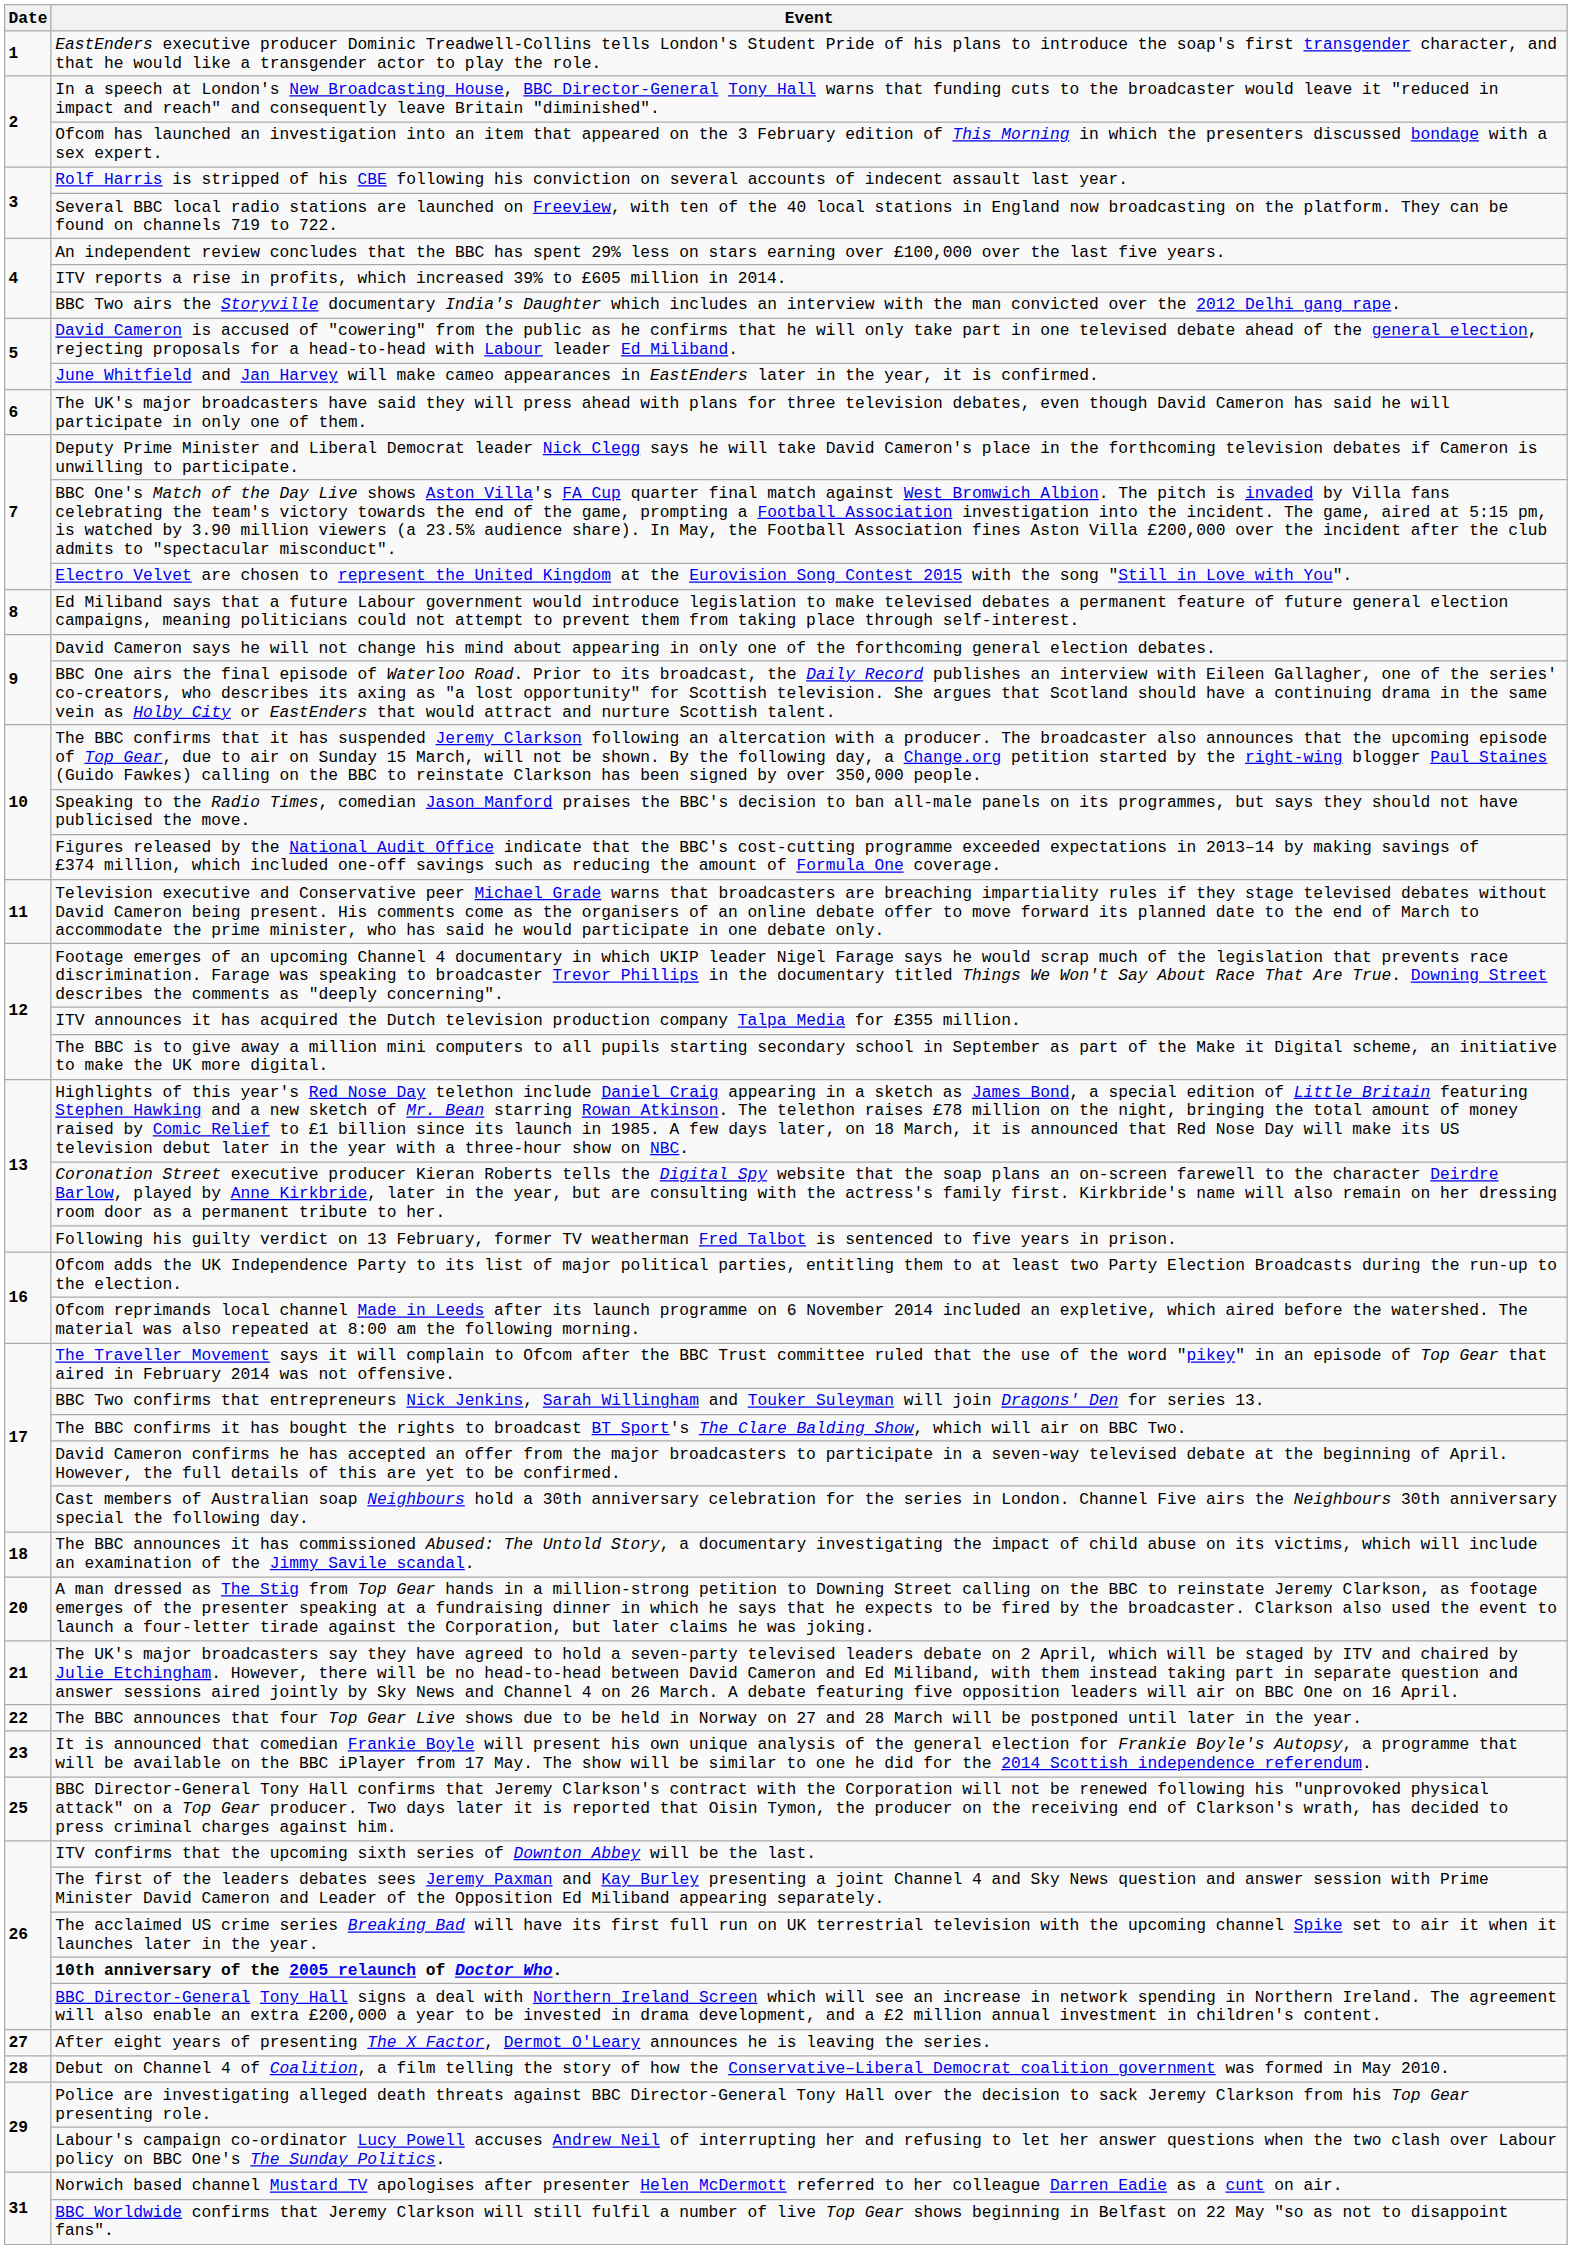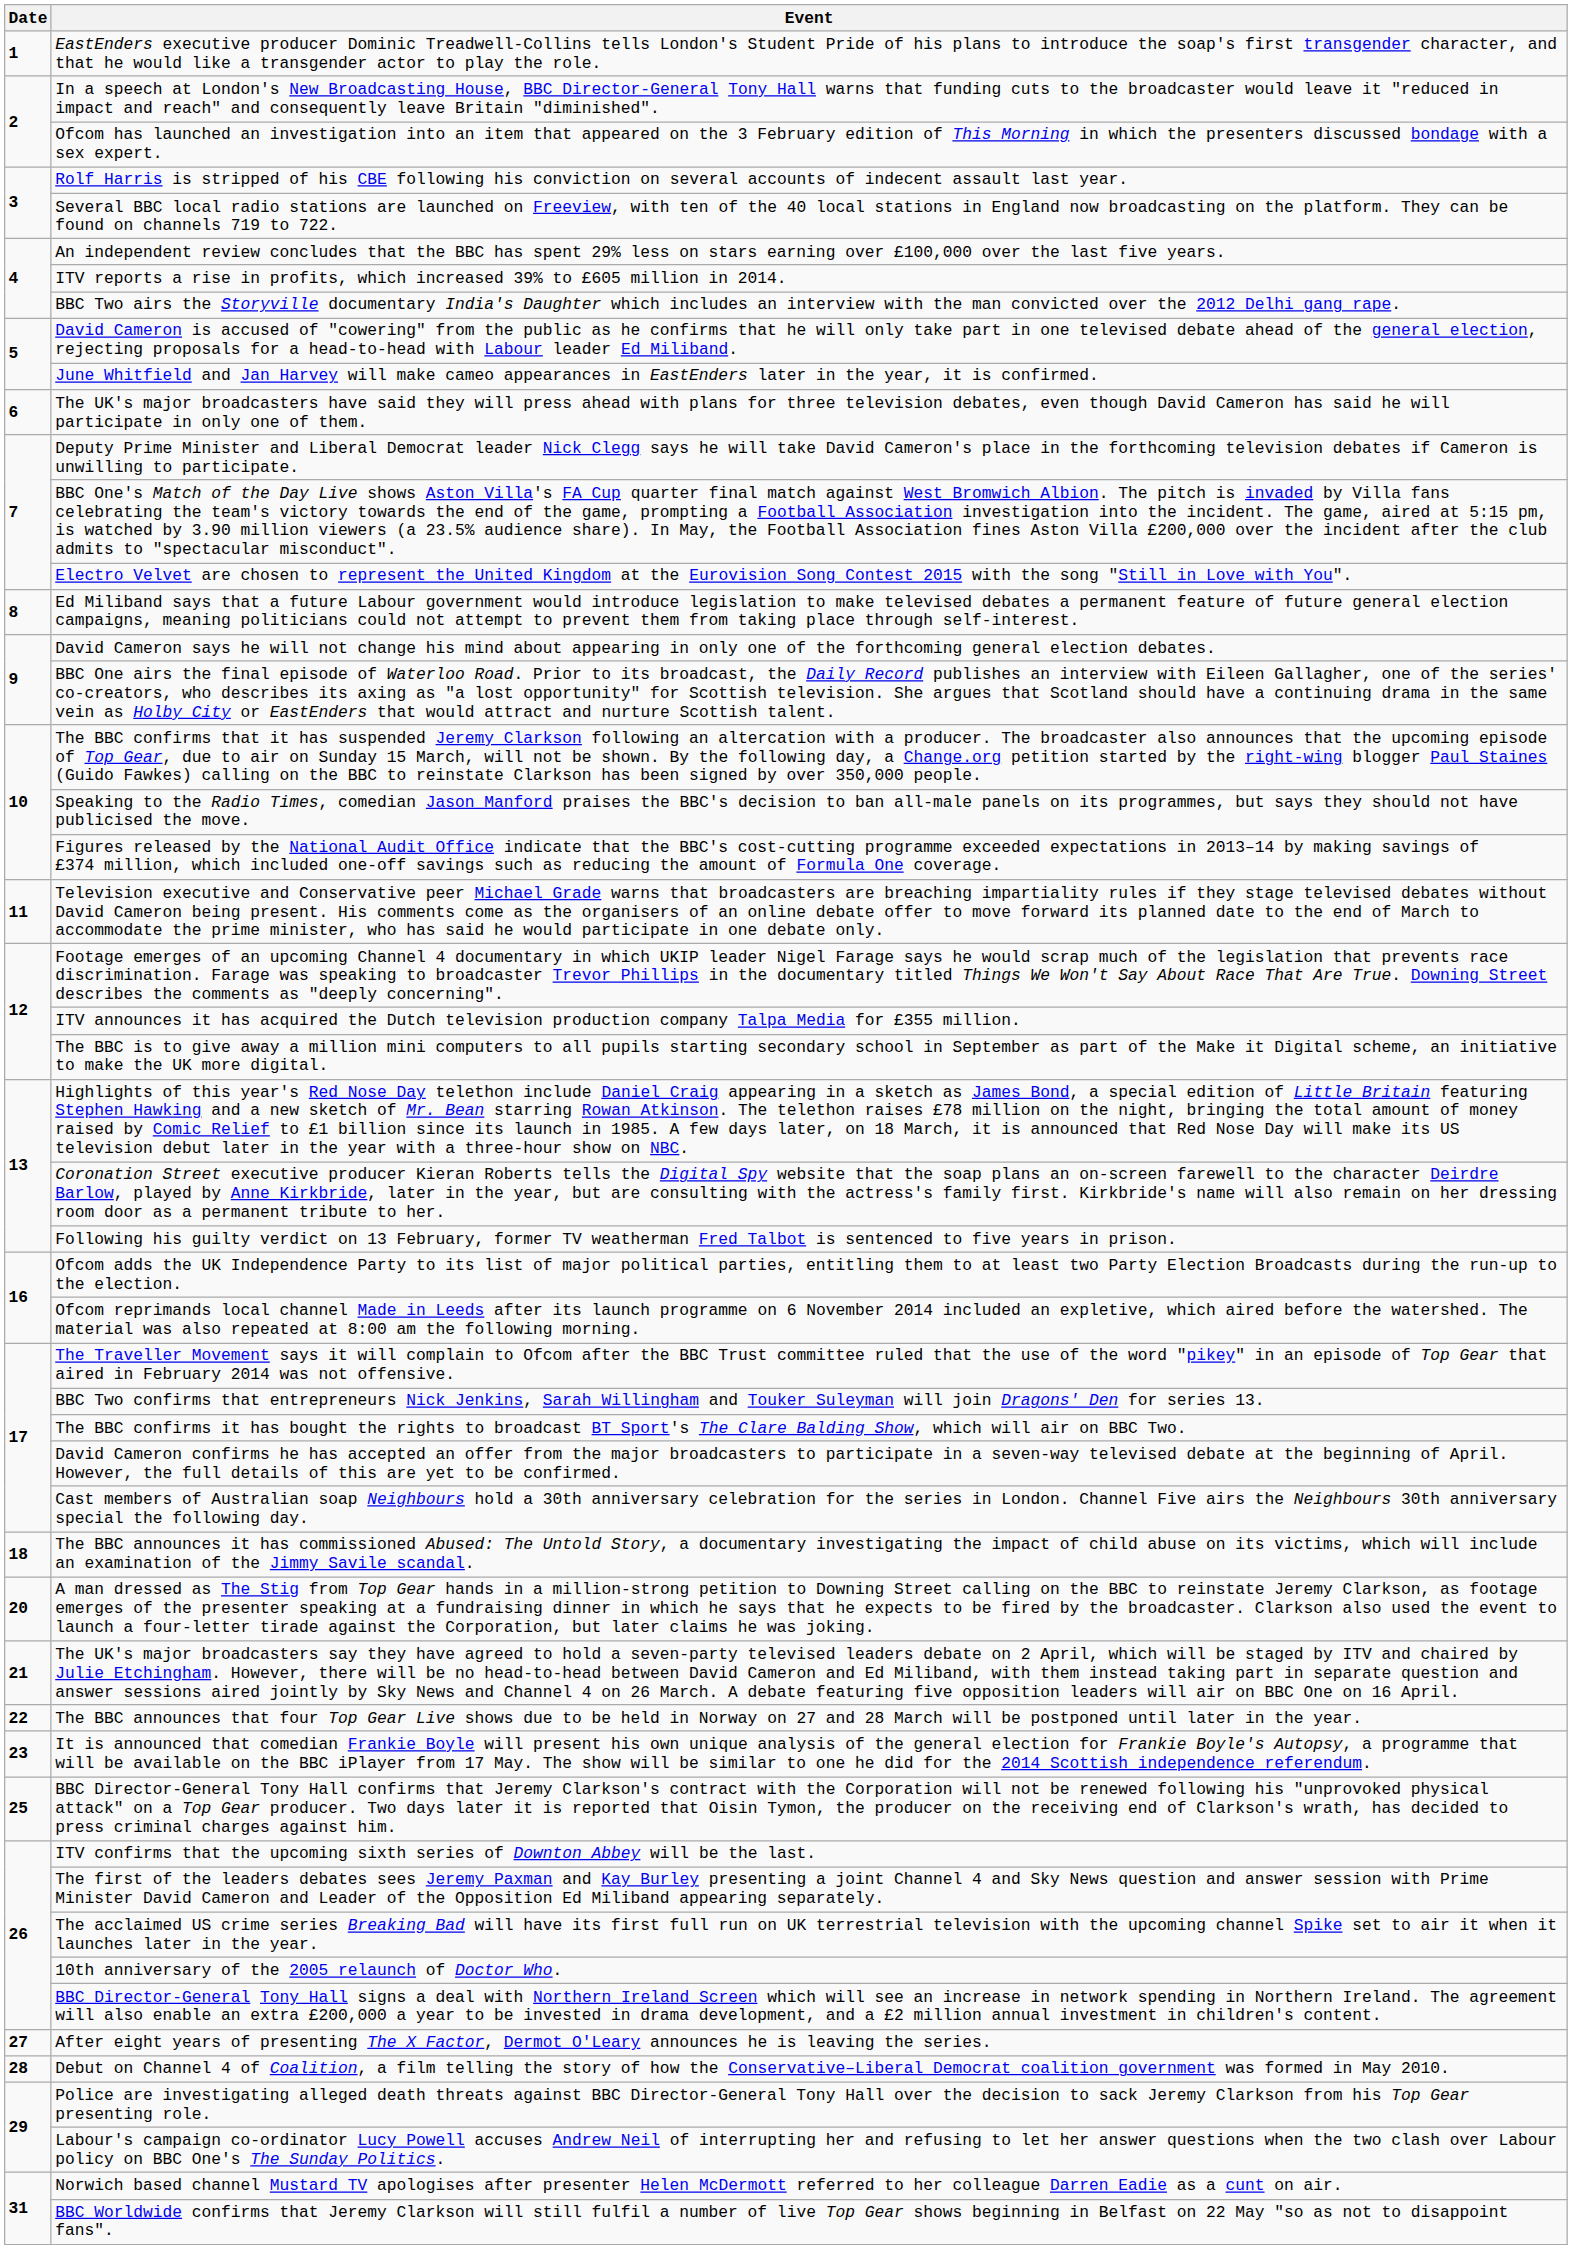(309, 1971) bold -> (309, 1971) normal
